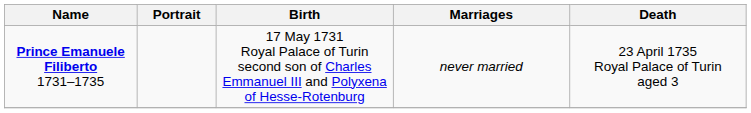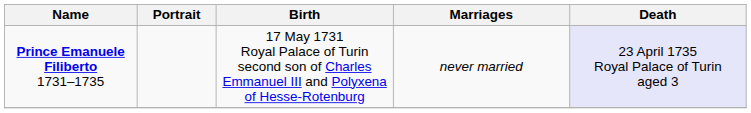(658, 66) no background -> (658, 66) lavender background
